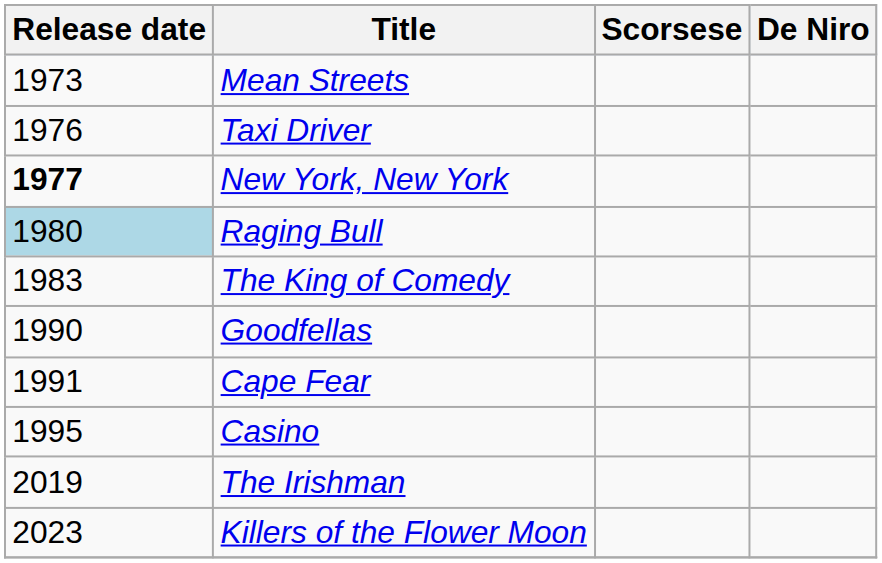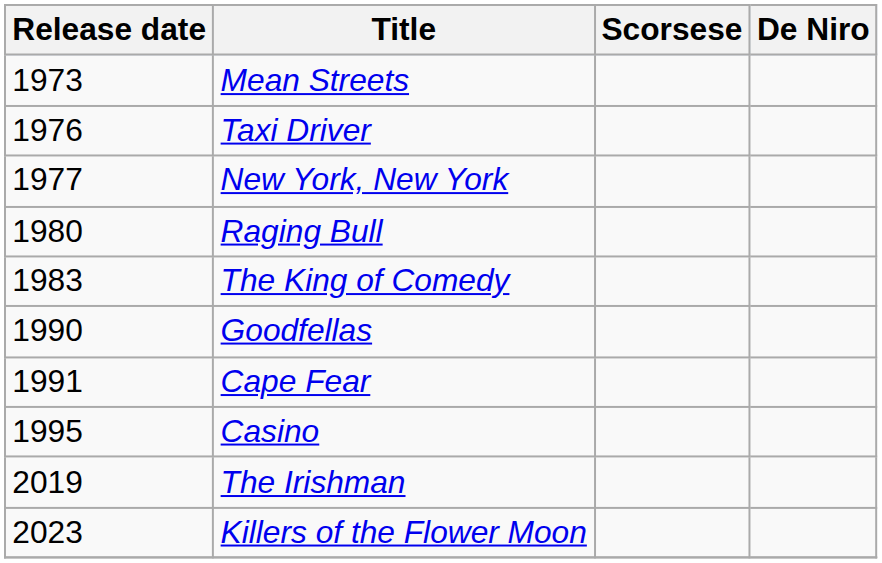(48, 180) bold -> (48, 180) normal
(48, 230) lightblue background -> (48, 230) no background
